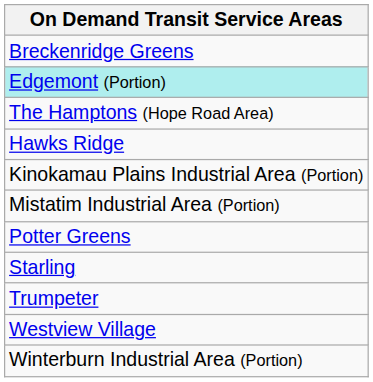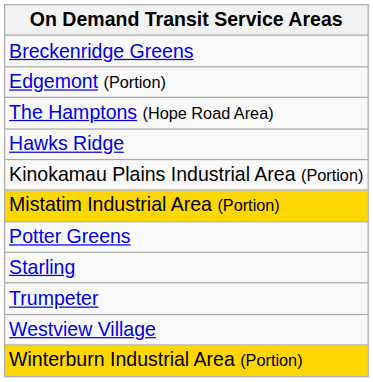(87, 81) paleturquoise background -> (87, 81) no background
(144, 205) no background -> (144, 205) gold background
(156, 360) no background -> (156, 360) gold background
